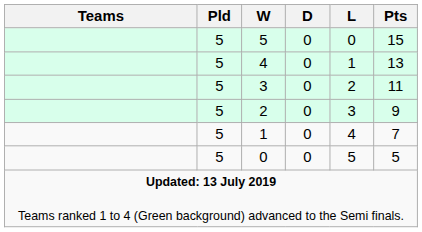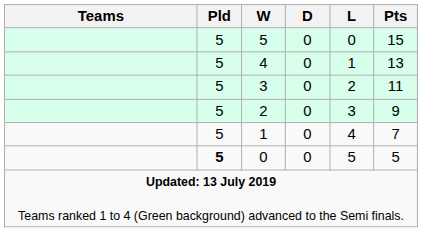(219, 157) normal -> (219, 157) bold
